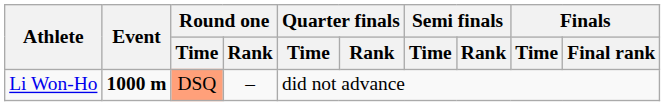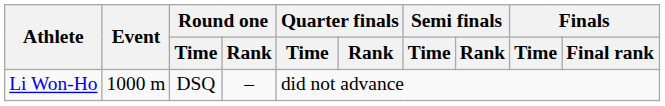(136, 85) bold -> (136, 85) normal
(197, 85) lightsalmon background -> (196, 85) no background
